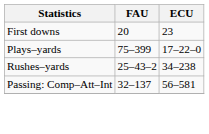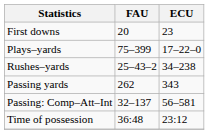+ row: (38, 84)
+ row: (50, 120)
